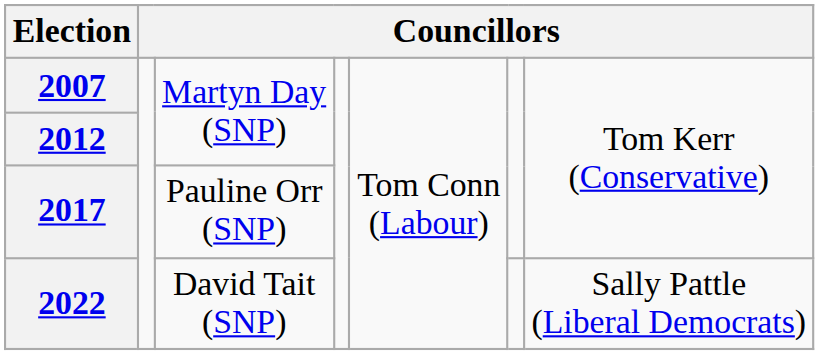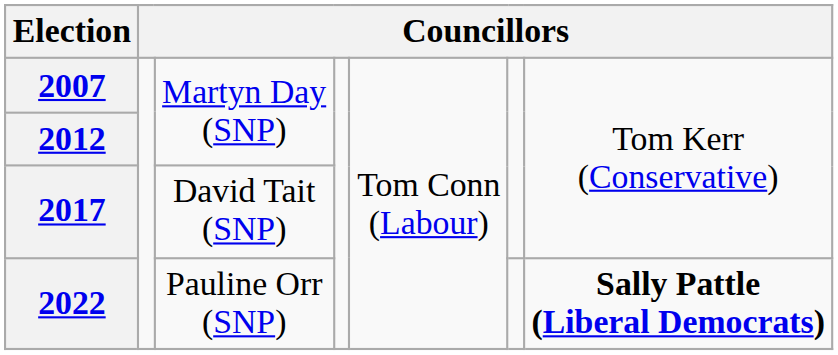(244, 210) Pauline Orr (SNP) -> (244, 210) David Tait (SNP)
(244, 302) David Tait (SNP) -> (244, 302) Pauline Orr (SNP)
(669, 302) normal -> (678, 302) bold
